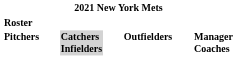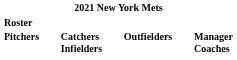(81, 43) lightgrey background -> (81, 43) no background
